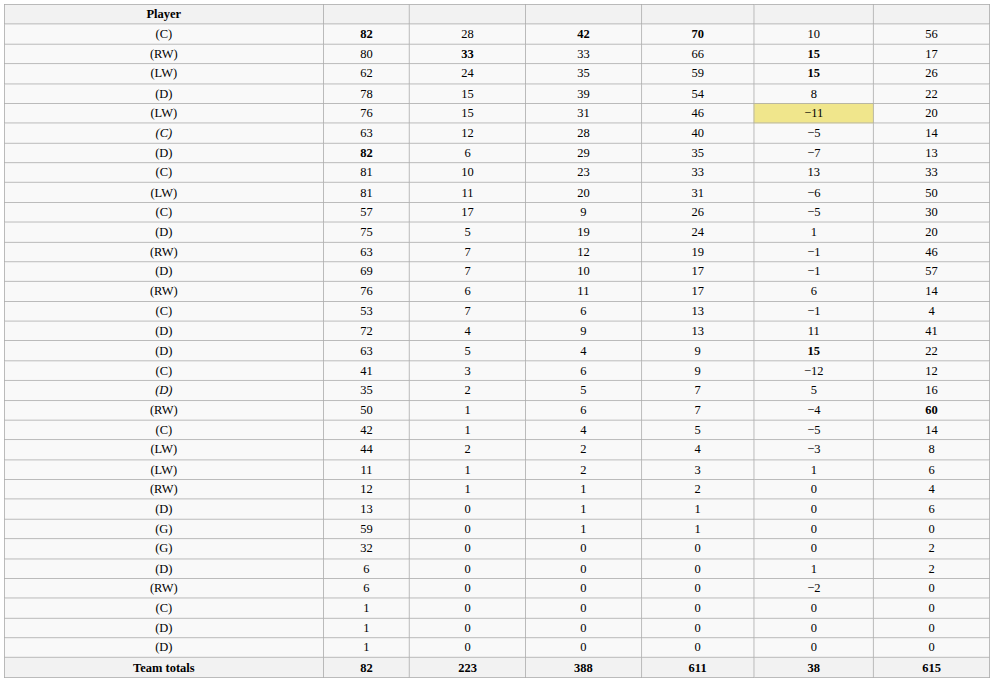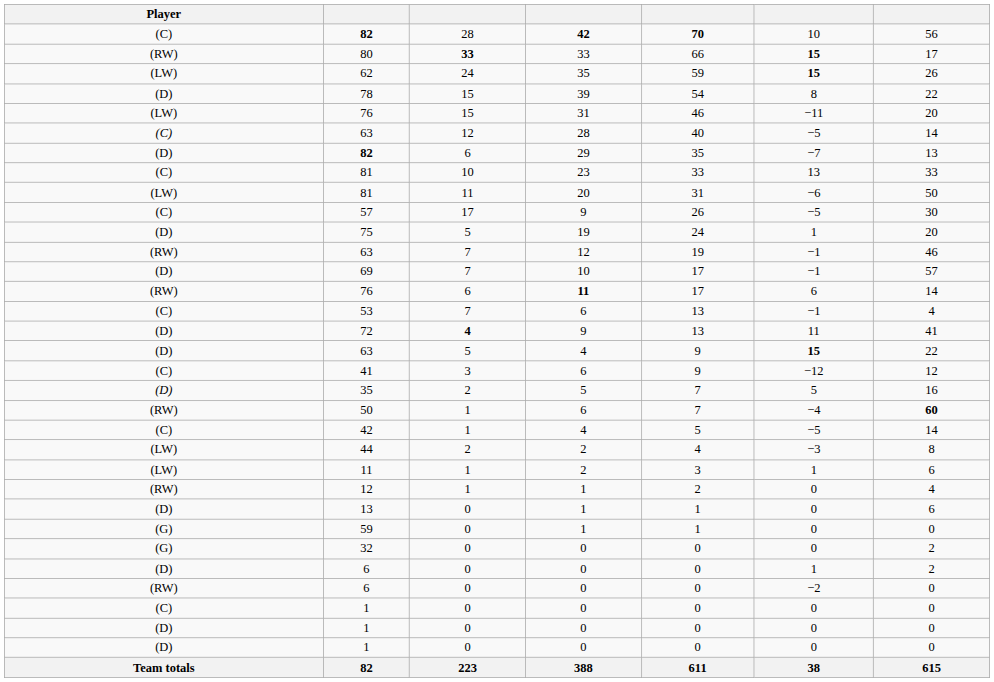(814, 113) khaki background -> (814, 113) no background
(583, 291) normal -> (583, 291) bold
(468, 331) normal -> (468, 331) bold
